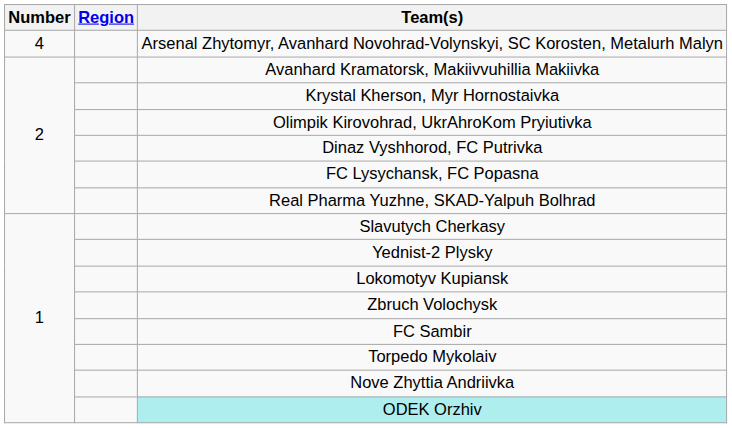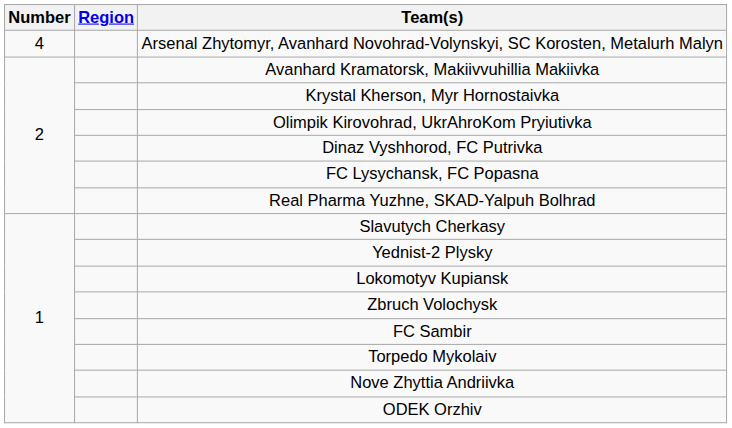(432, 409) paleturquoise background -> (432, 409) no background
